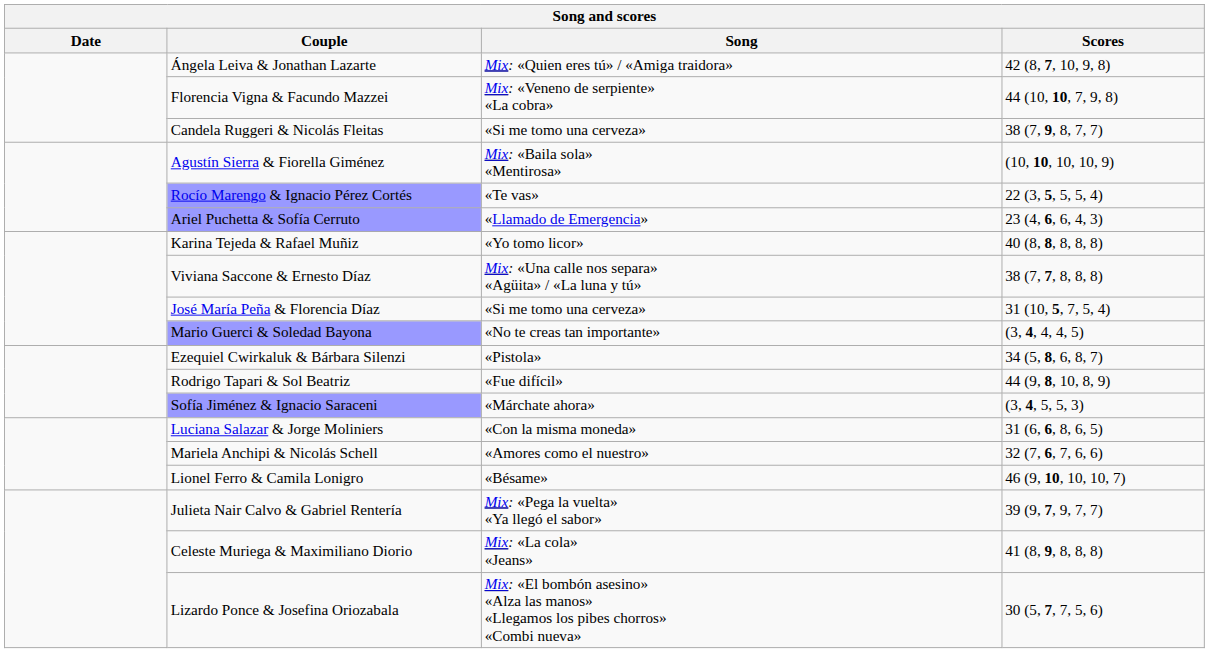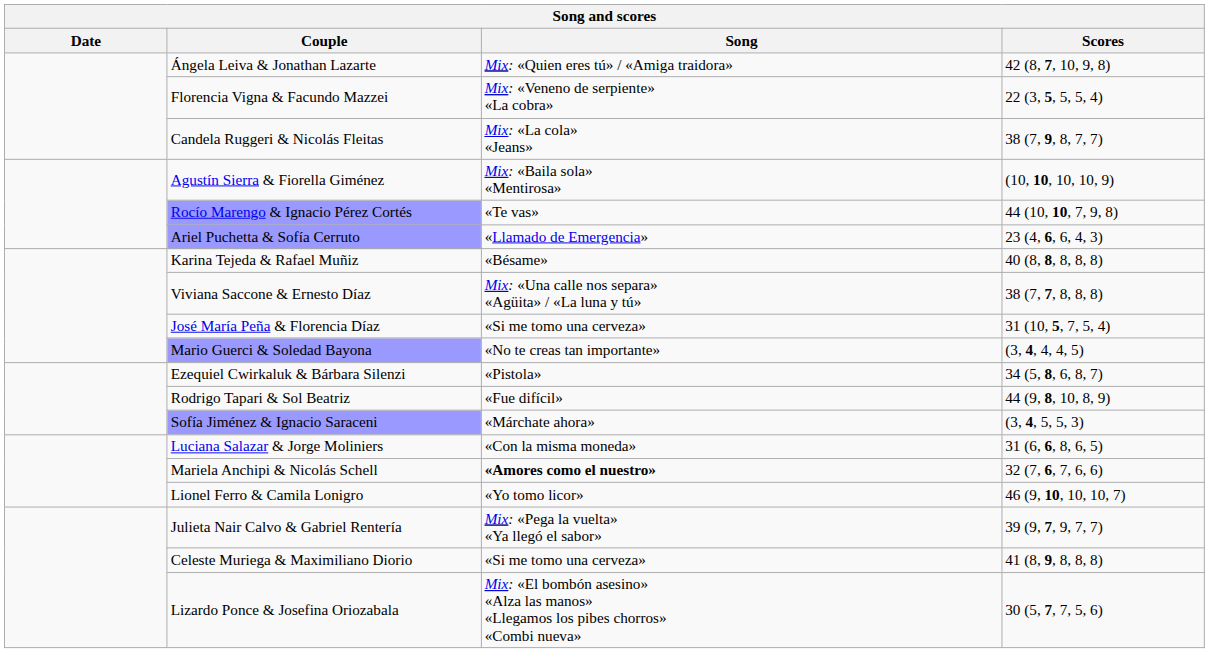(1062, 97) 44 (10, 10, 7, 9, 8) -> (1054, 97) 22 (3, 5, 5, 5, 4)
(565, 130) «Si me tomo una cerveza» -> (531, 138) Mix: «La cola» «Jeans»
(1054, 195) 22 (3, 5, 5, 5, 4) -> (1062, 212) 44 (10, 10, 7, 9, 8)
(534, 243) «Yo tomo licor» -> (516, 260) «Bésame»
(567, 453) normal -> (570, 470) bold
(516, 477) «Bésame» -> (534, 494) «Yo tomo licor»
(531, 551) Mix: «La cola» «Jeans» -> (565, 560) «Si me tomo una cerveza»
